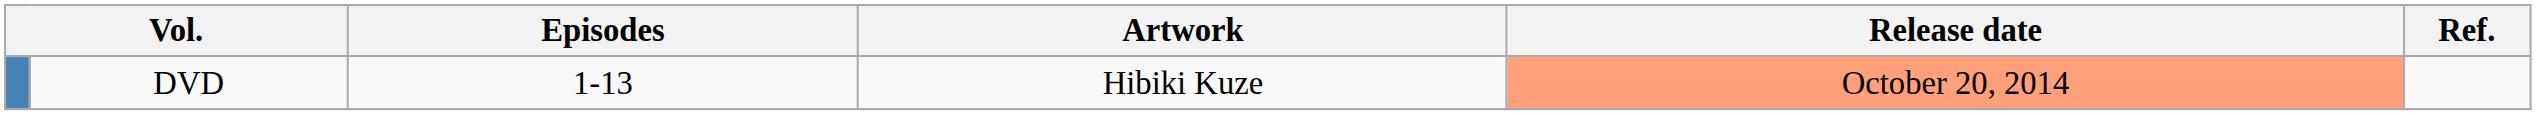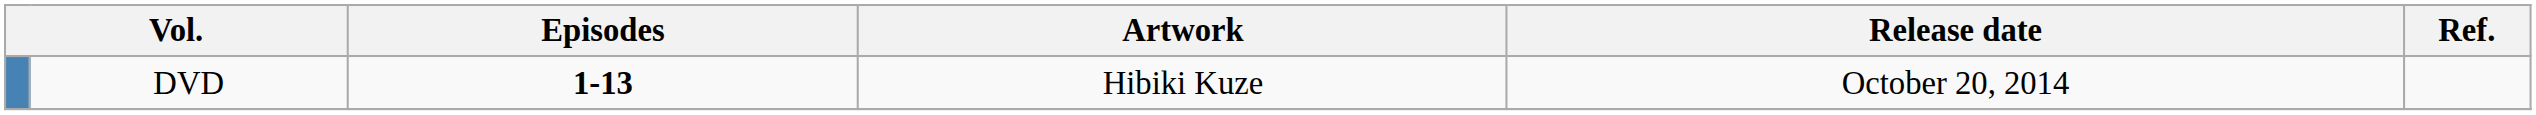(603, 82) normal -> (603, 82) bold
(1955, 82) lightsalmon background -> (1955, 82) no background
